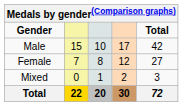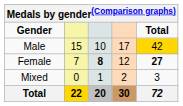(157, 46) no background -> (157, 46) gold background
(100, 62) normal -> (100, 62) bold
(157, 62) normal -> (157, 62) bold
